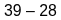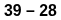(30, 10) normal -> (30, 10) bold
